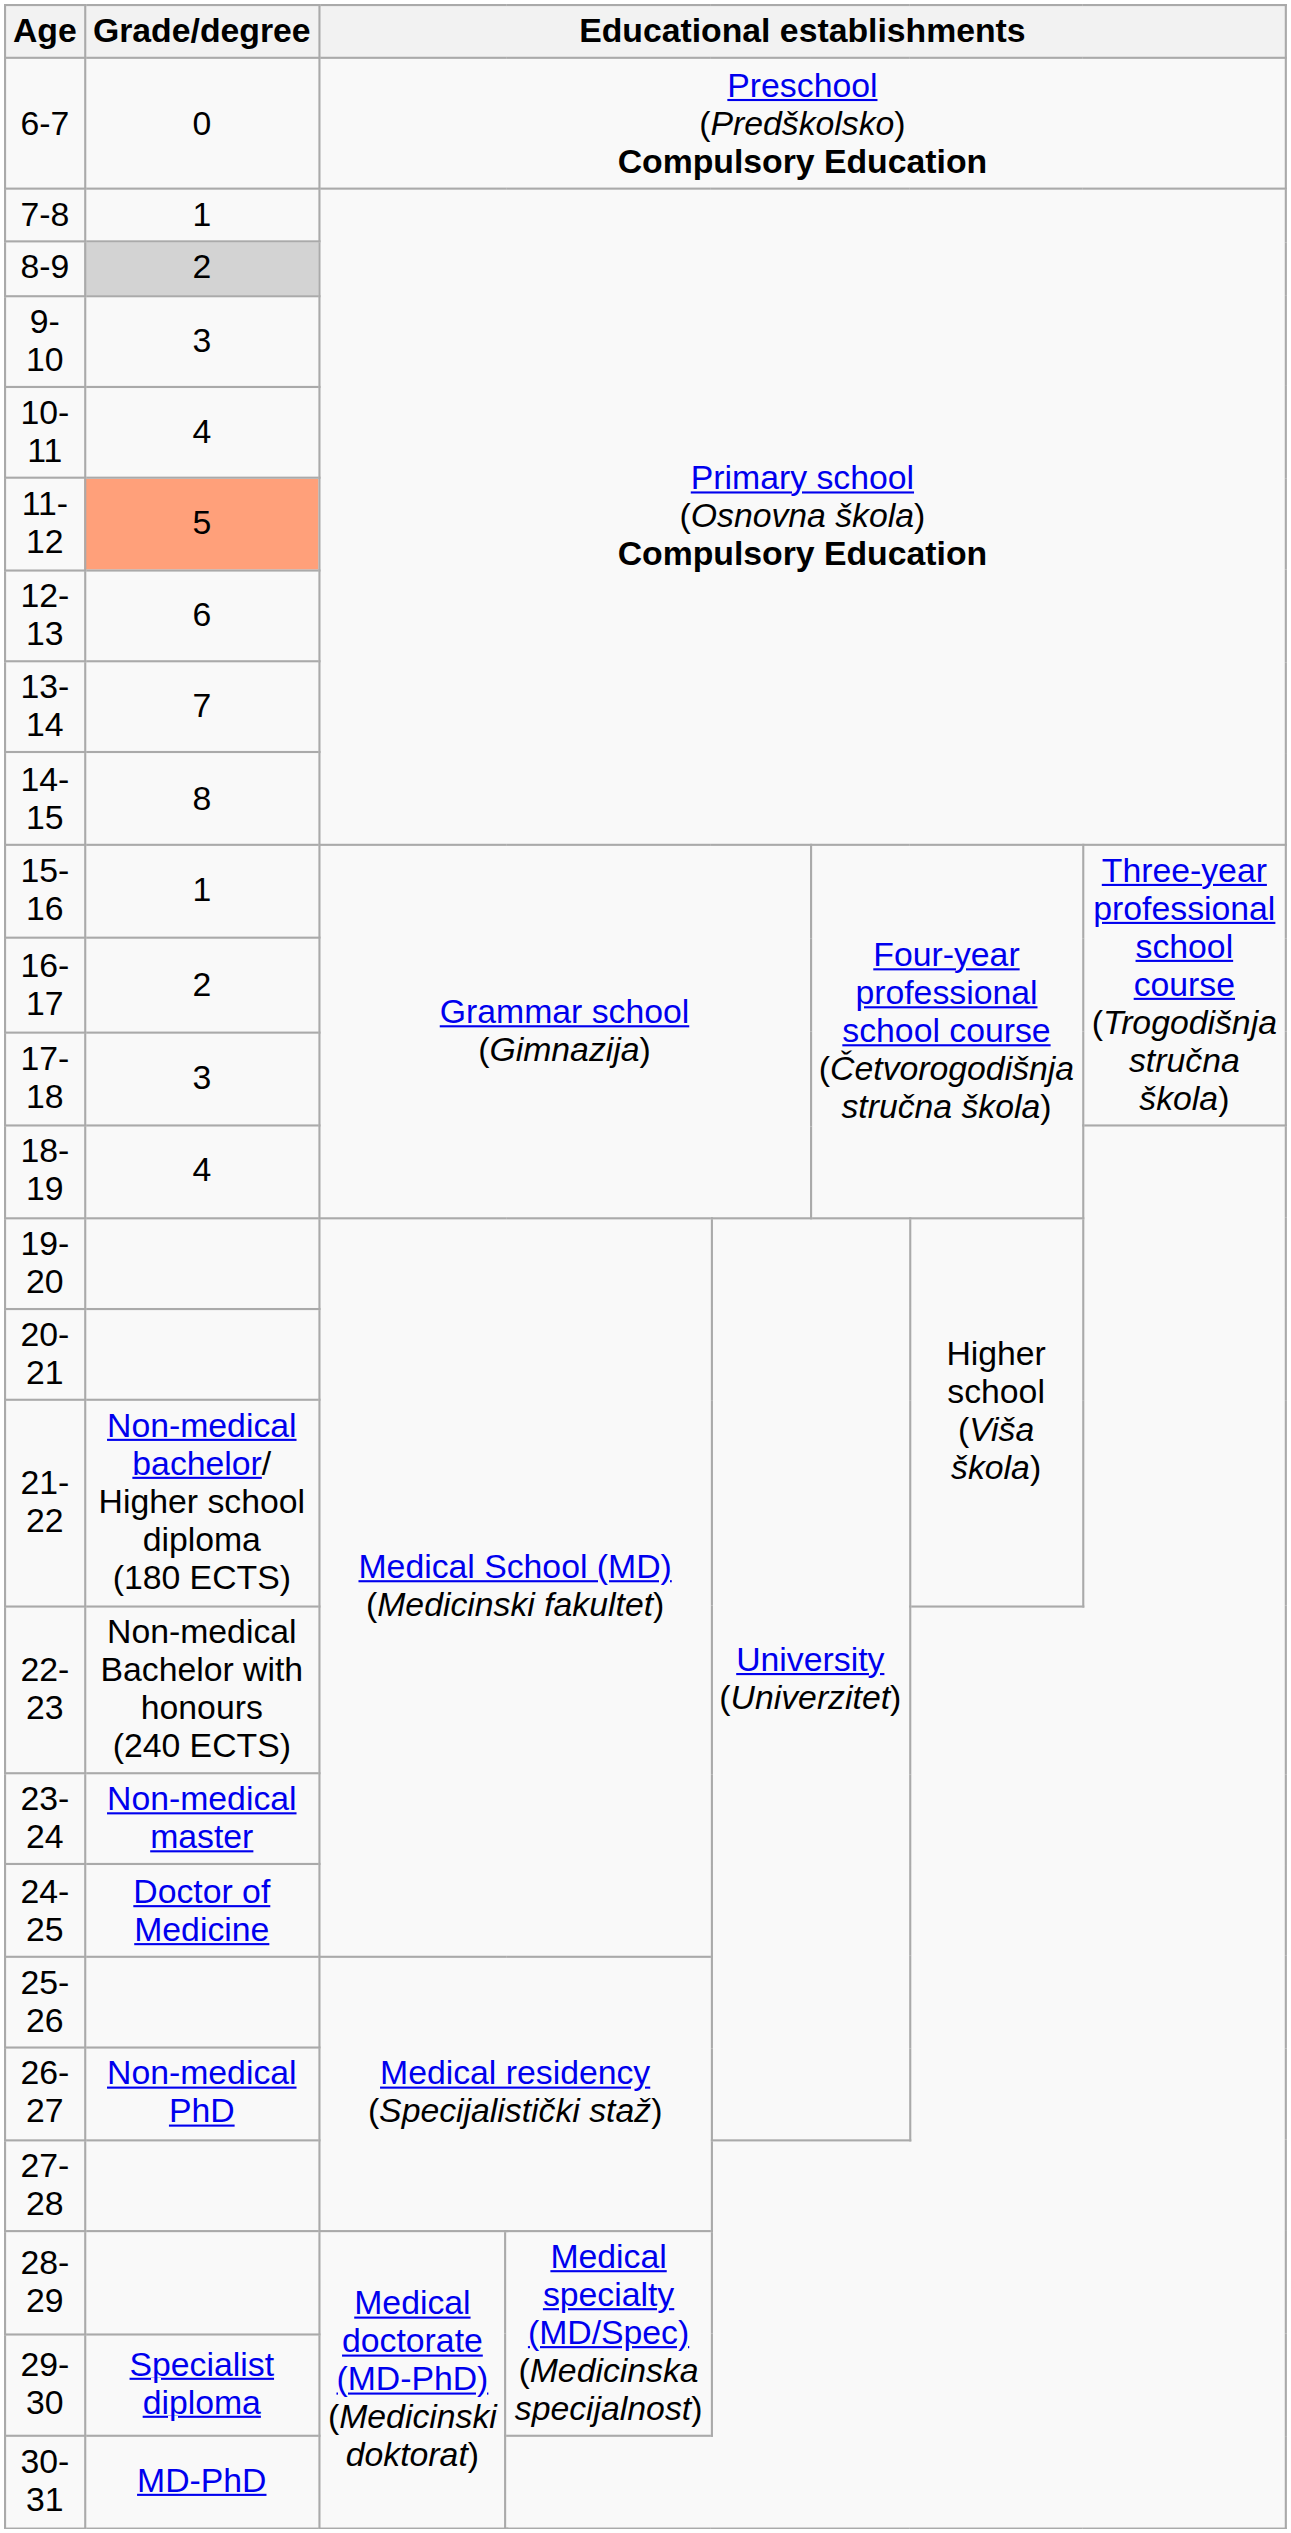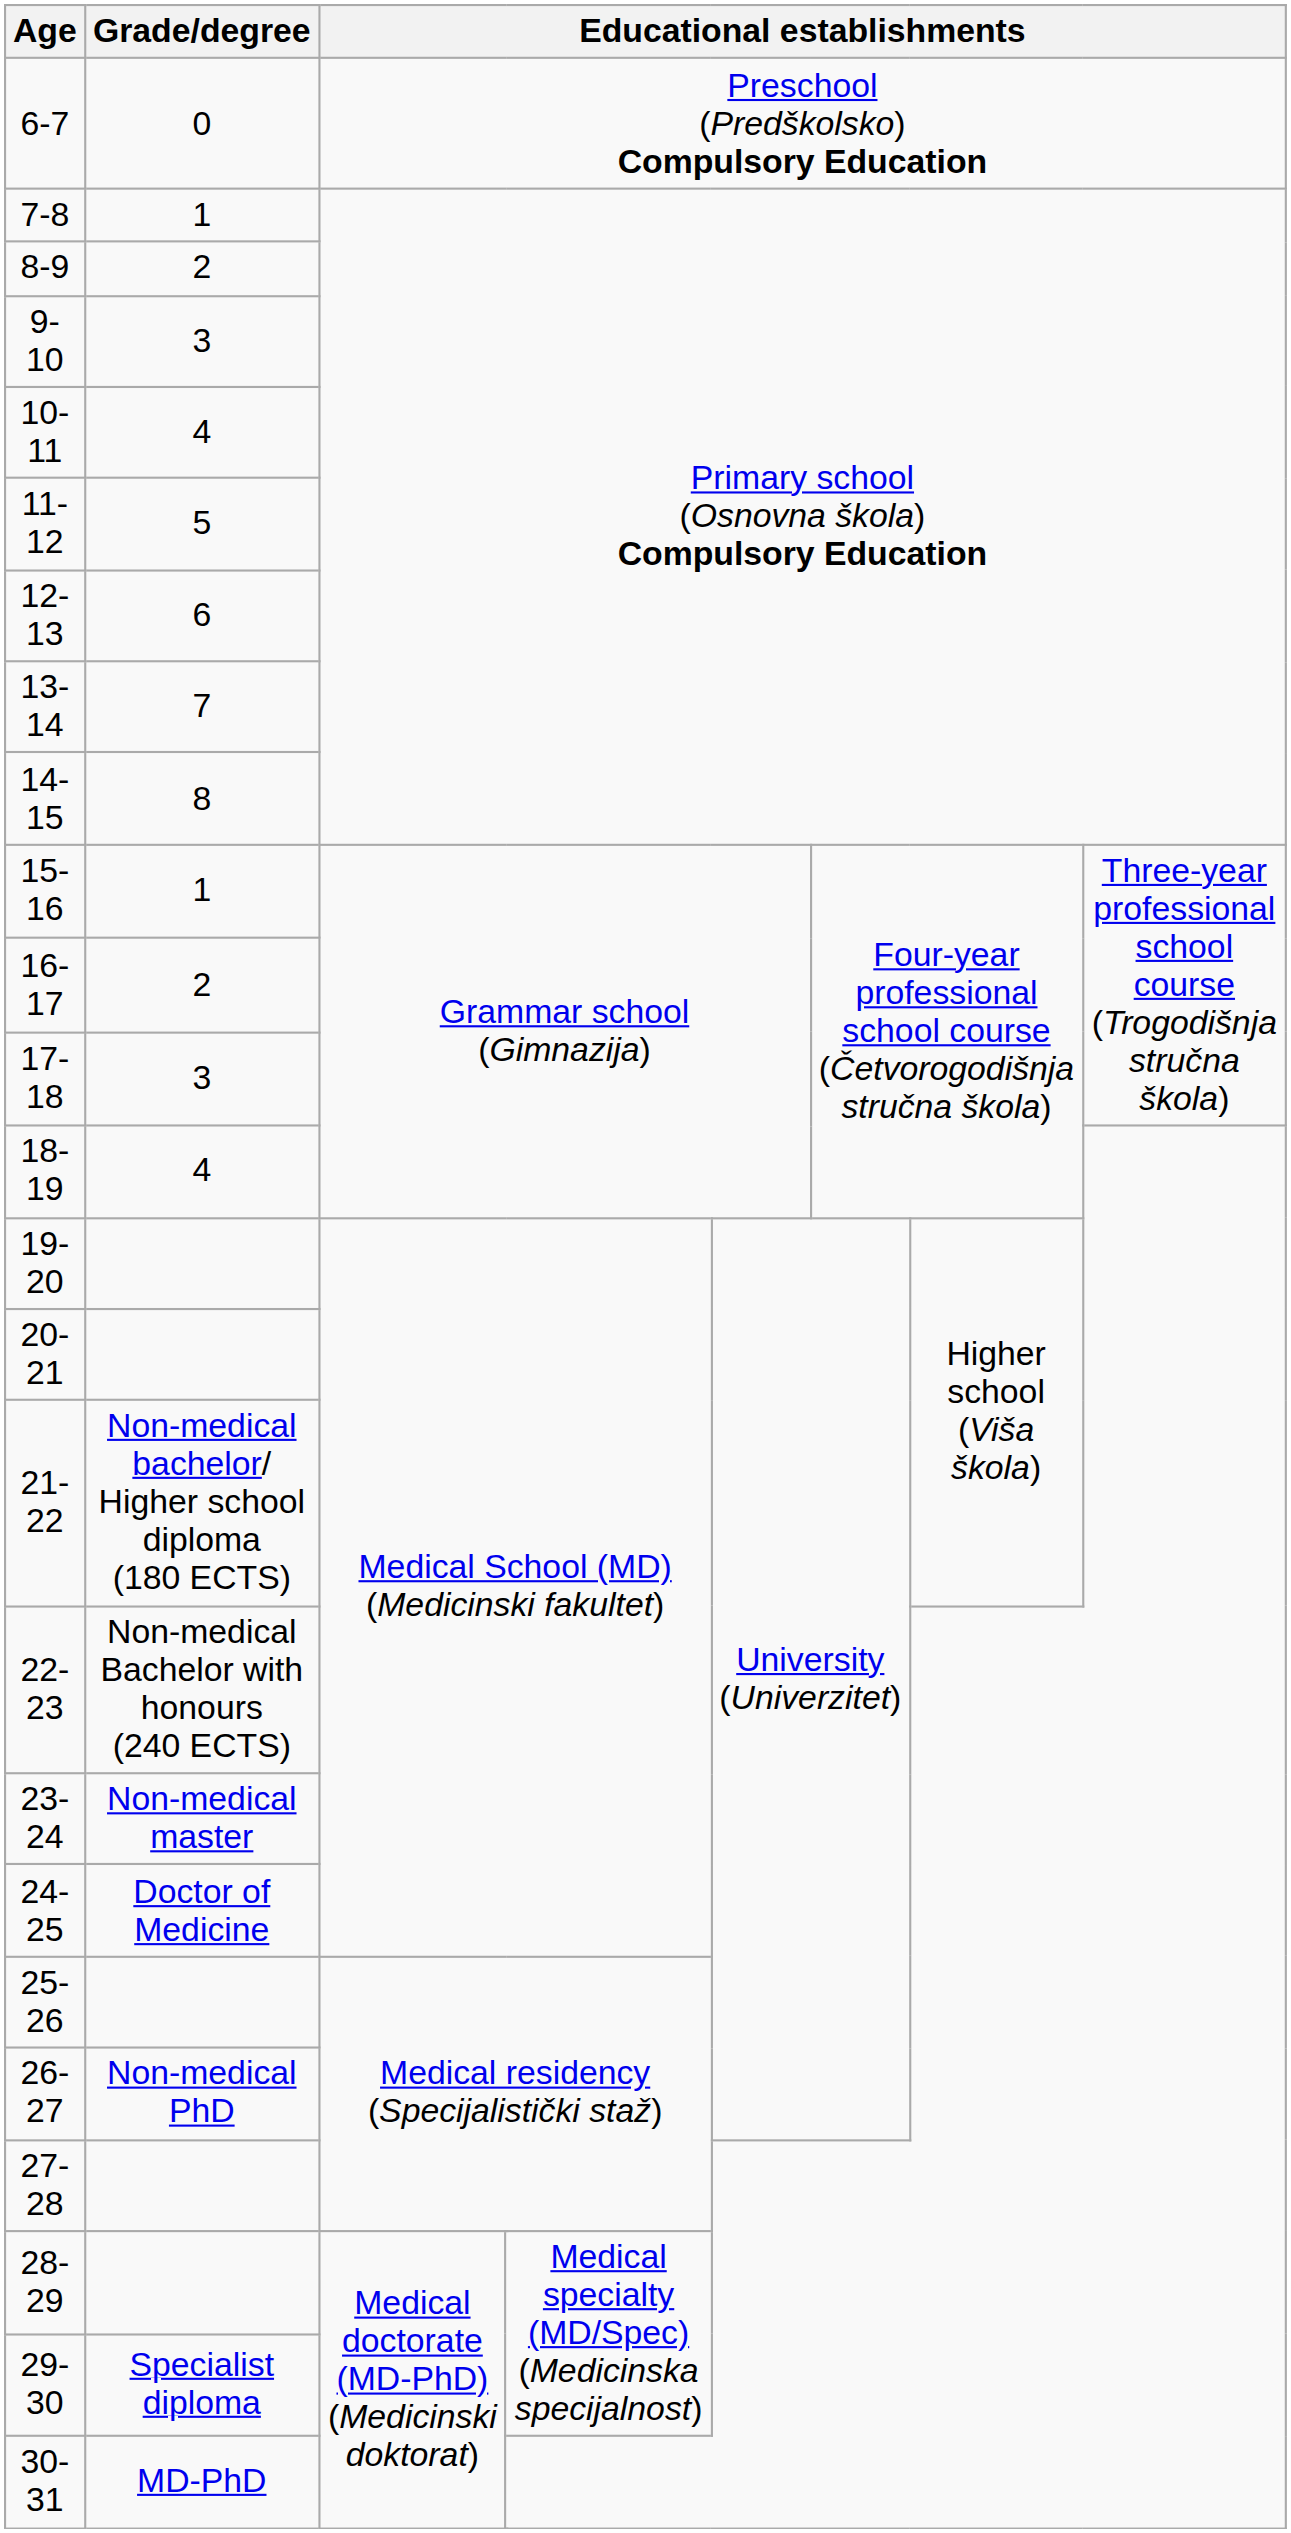(202, 267) lightgrey background -> (202, 267) no background
(202, 523) lightsalmon background -> (202, 523) no background
